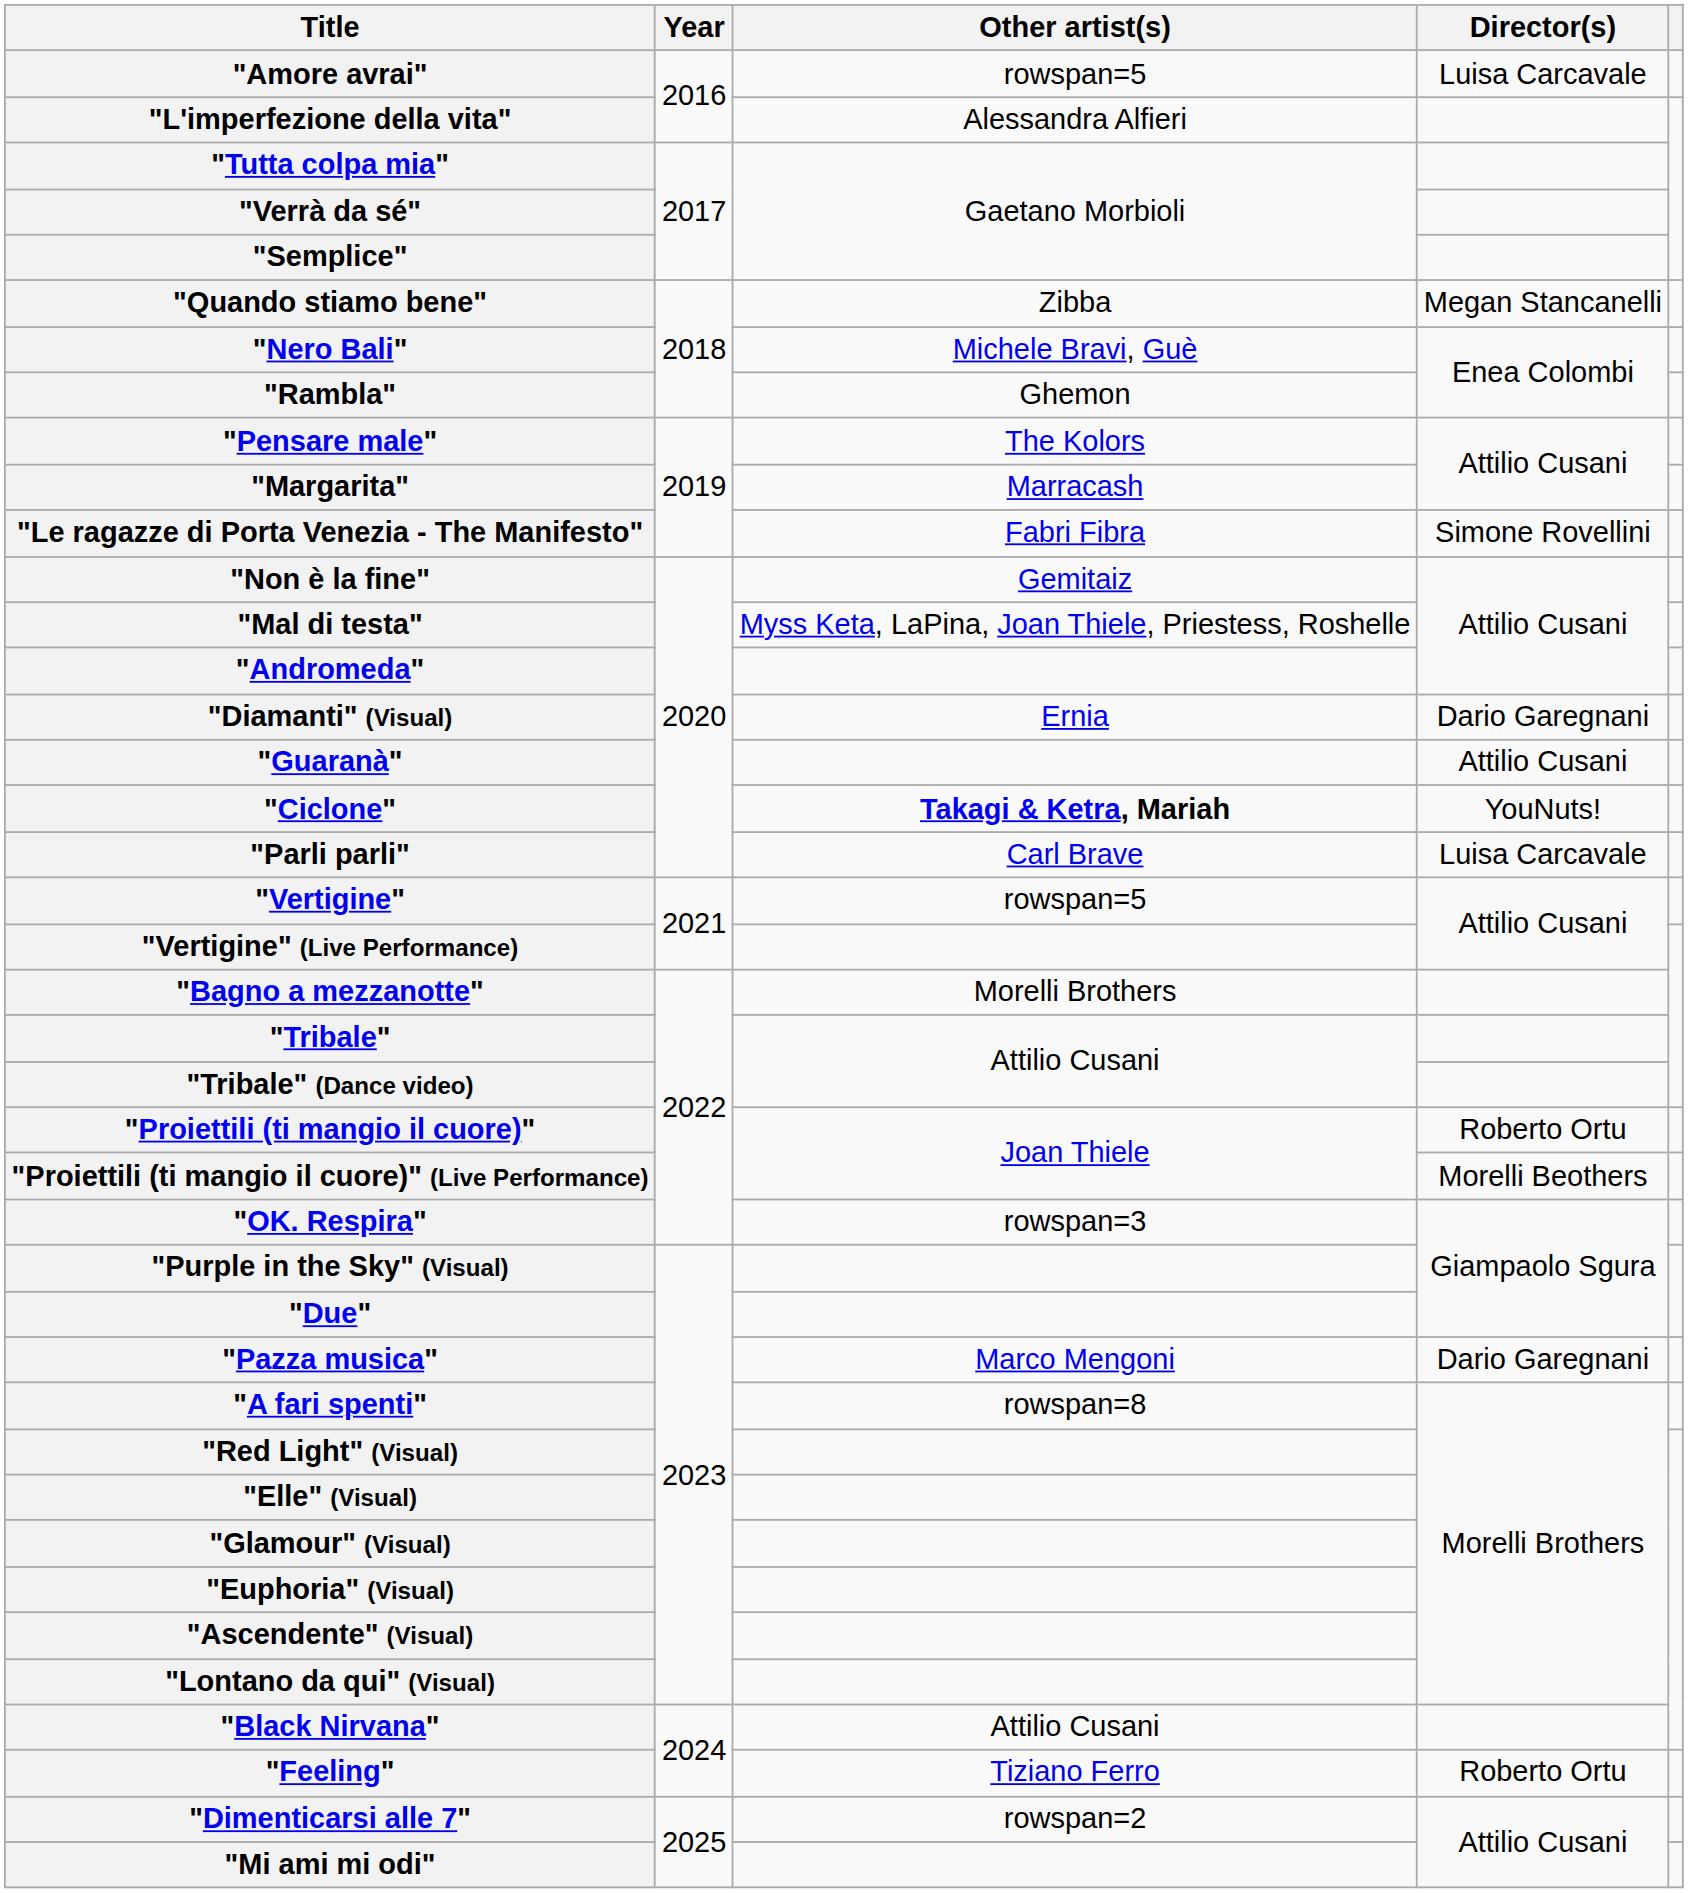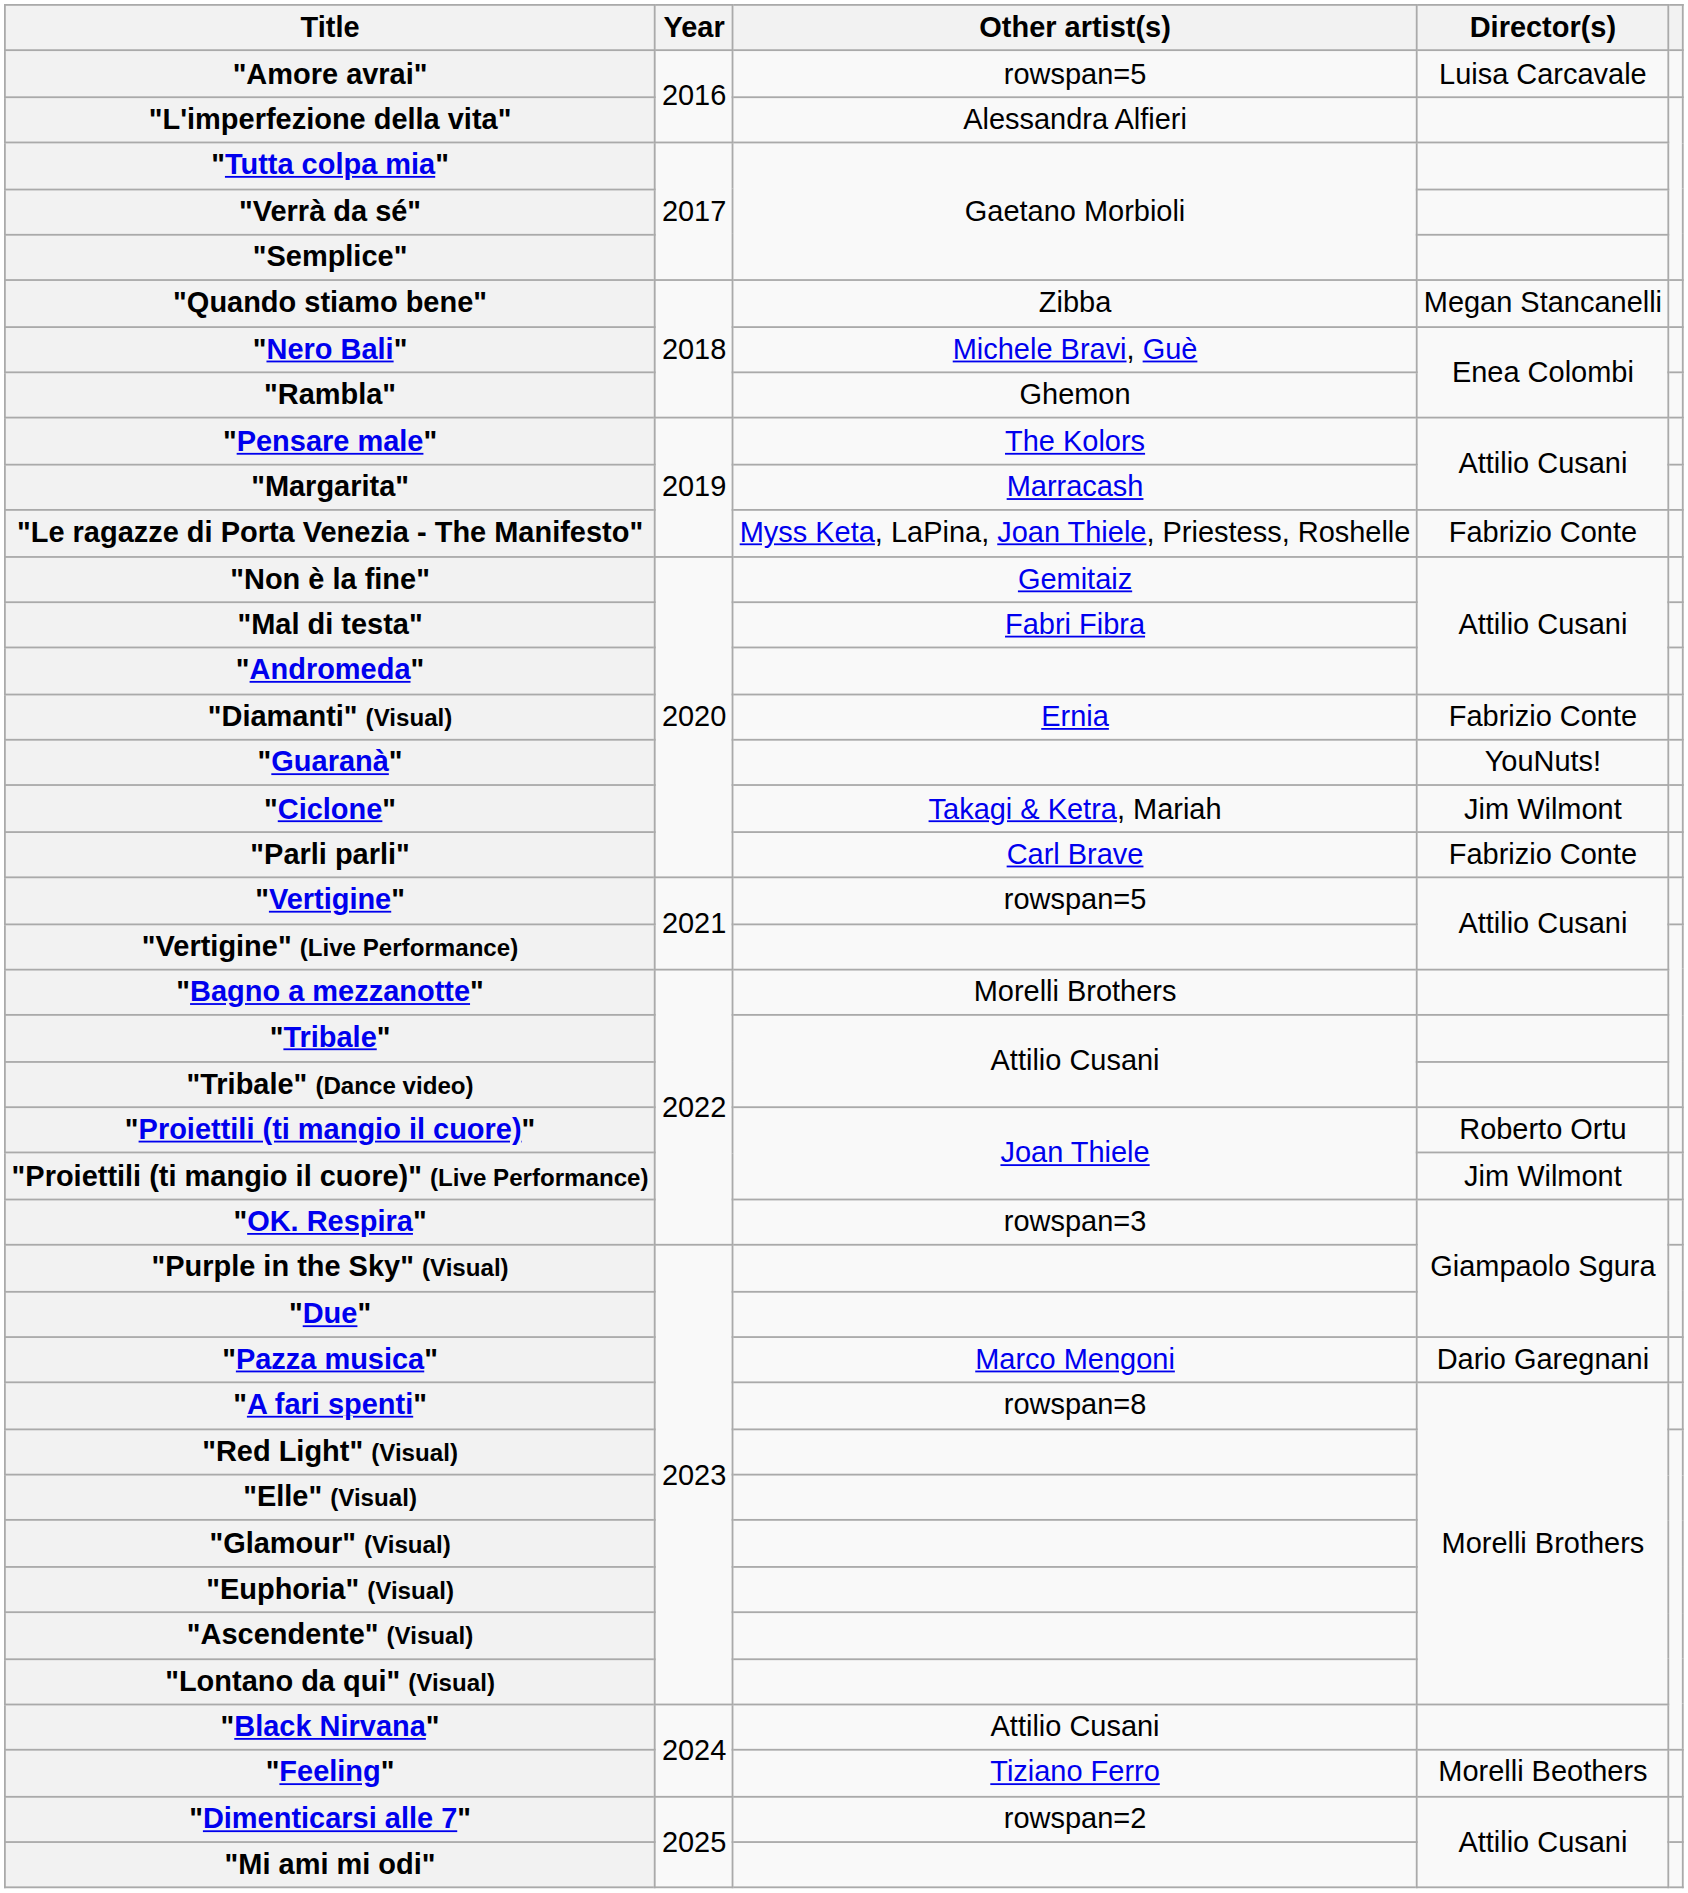(1075, 532) Fabri Fibra -> (1075, 532) Myss Keta, LaPina, Joan Thiele, Priestess, Roshelle
(1543, 532) Simone Rovellini -> (1543, 532) Fabrizio Conte
(1075, 624) Myss Keta, LaPina, Joan Thiele, Priestess, Roshelle -> (1075, 624) Fabri Fibra
(1543, 716) Dario Garegnani -> (1543, 716) Fabrizio Conte
(1543, 762) Attilio Cusani -> (1543, 762) YouNuts!
(1075, 808) bold -> (1075, 808) normal
(1543, 808) YouNuts! -> (1543, 808) Jim Wilmont
(1543, 854) Luisa Carcavale -> (1543, 854) Fabrizio Conte
(1543, 1175) Morelli Beothers -> (1543, 1175) Jim Wilmont
(1543, 1772) Roberto Ortu -> (1543, 1772) Morelli Beothers
